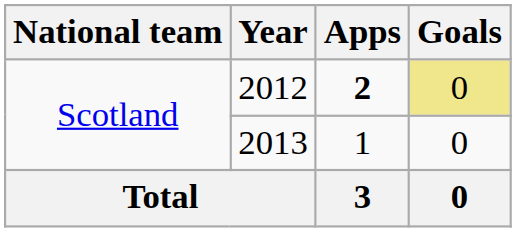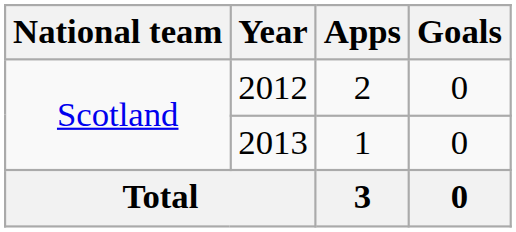(362, 87) bold -> (362, 87) normal
(459, 87) khaki background -> (459, 87) no background
